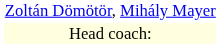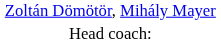(110, 33) lightyellow background -> (110, 33) no background
